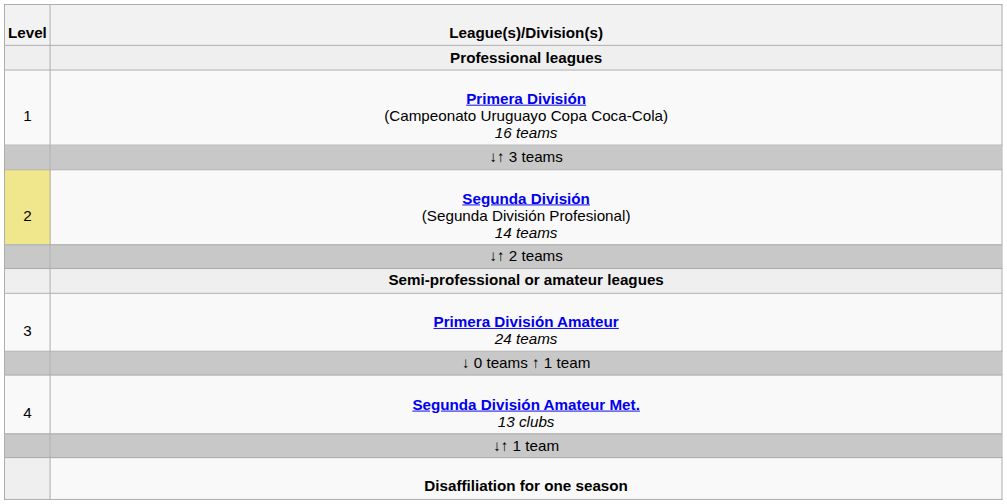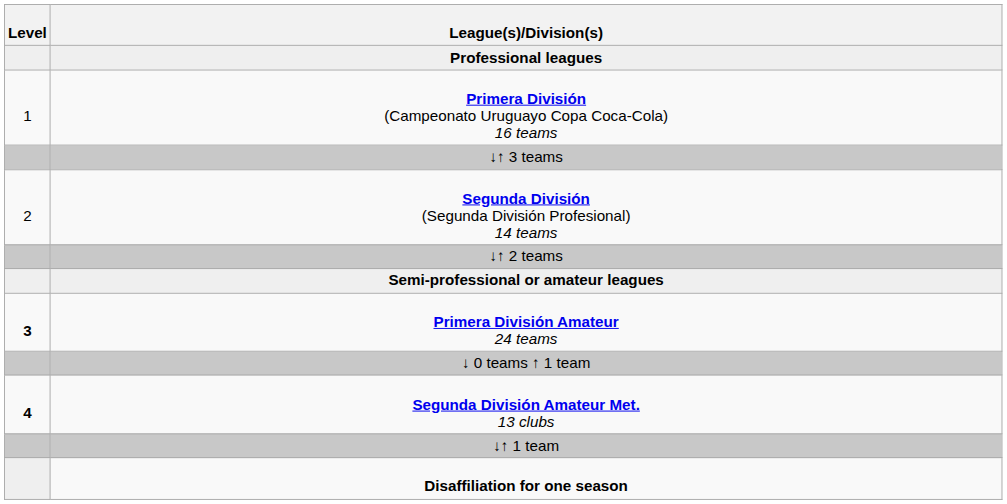(27, 215) khaki background -> (27, 215) no background
(27, 330) normal -> (27, 330) bold
(27, 413) normal -> (27, 413) bold
